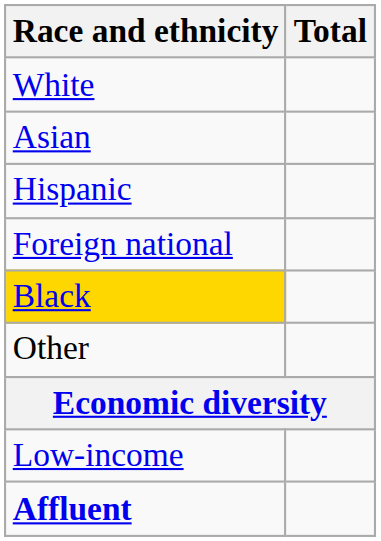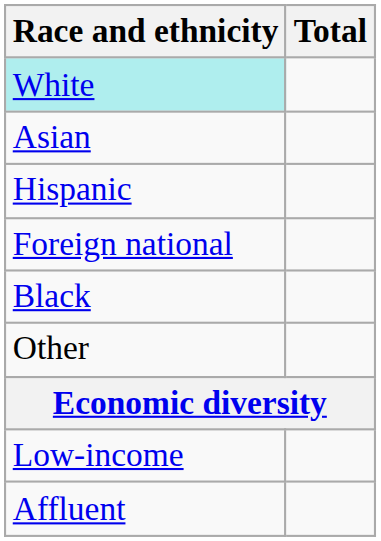(54, 84) no background -> (54, 84) paleturquoise background
(52, 296) gold background -> (52, 296) no background
(72, 508) bold -> (69, 508) normal
